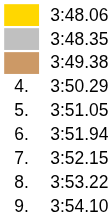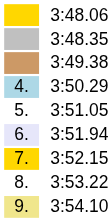(22, 86) no background -> (22, 86) lightblue background
(22, 134) no background -> (22, 134) lavender background
(22, 158) no background -> (22, 158) gold background
(22, 206) no background -> (22, 206) khaki background
